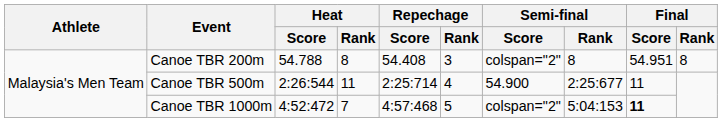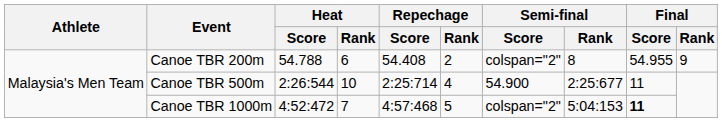(345, 60) 8 -> (345, 60) 6
(448, 60) 3 -> (448, 60) 2
(651, 60) 54.951 -> (651, 60) 54.955
(684, 60) 8 -> (684, 60) 9
(348, 83) 11 -> (349, 83) 10
